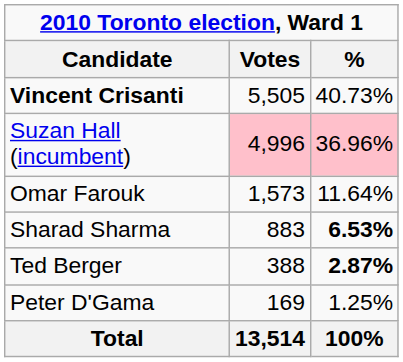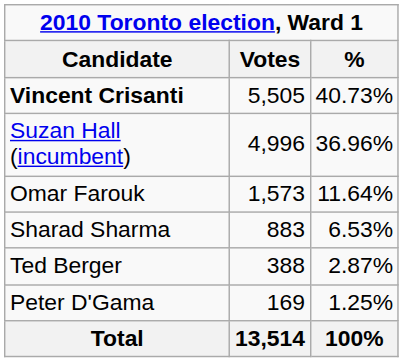(276, 144) pink background -> (276, 144) no background
(354, 144) pink background -> (354, 144) no background
(361, 229) bold -> (361, 229) normal
(361, 266) bold -> (361, 266) normal
